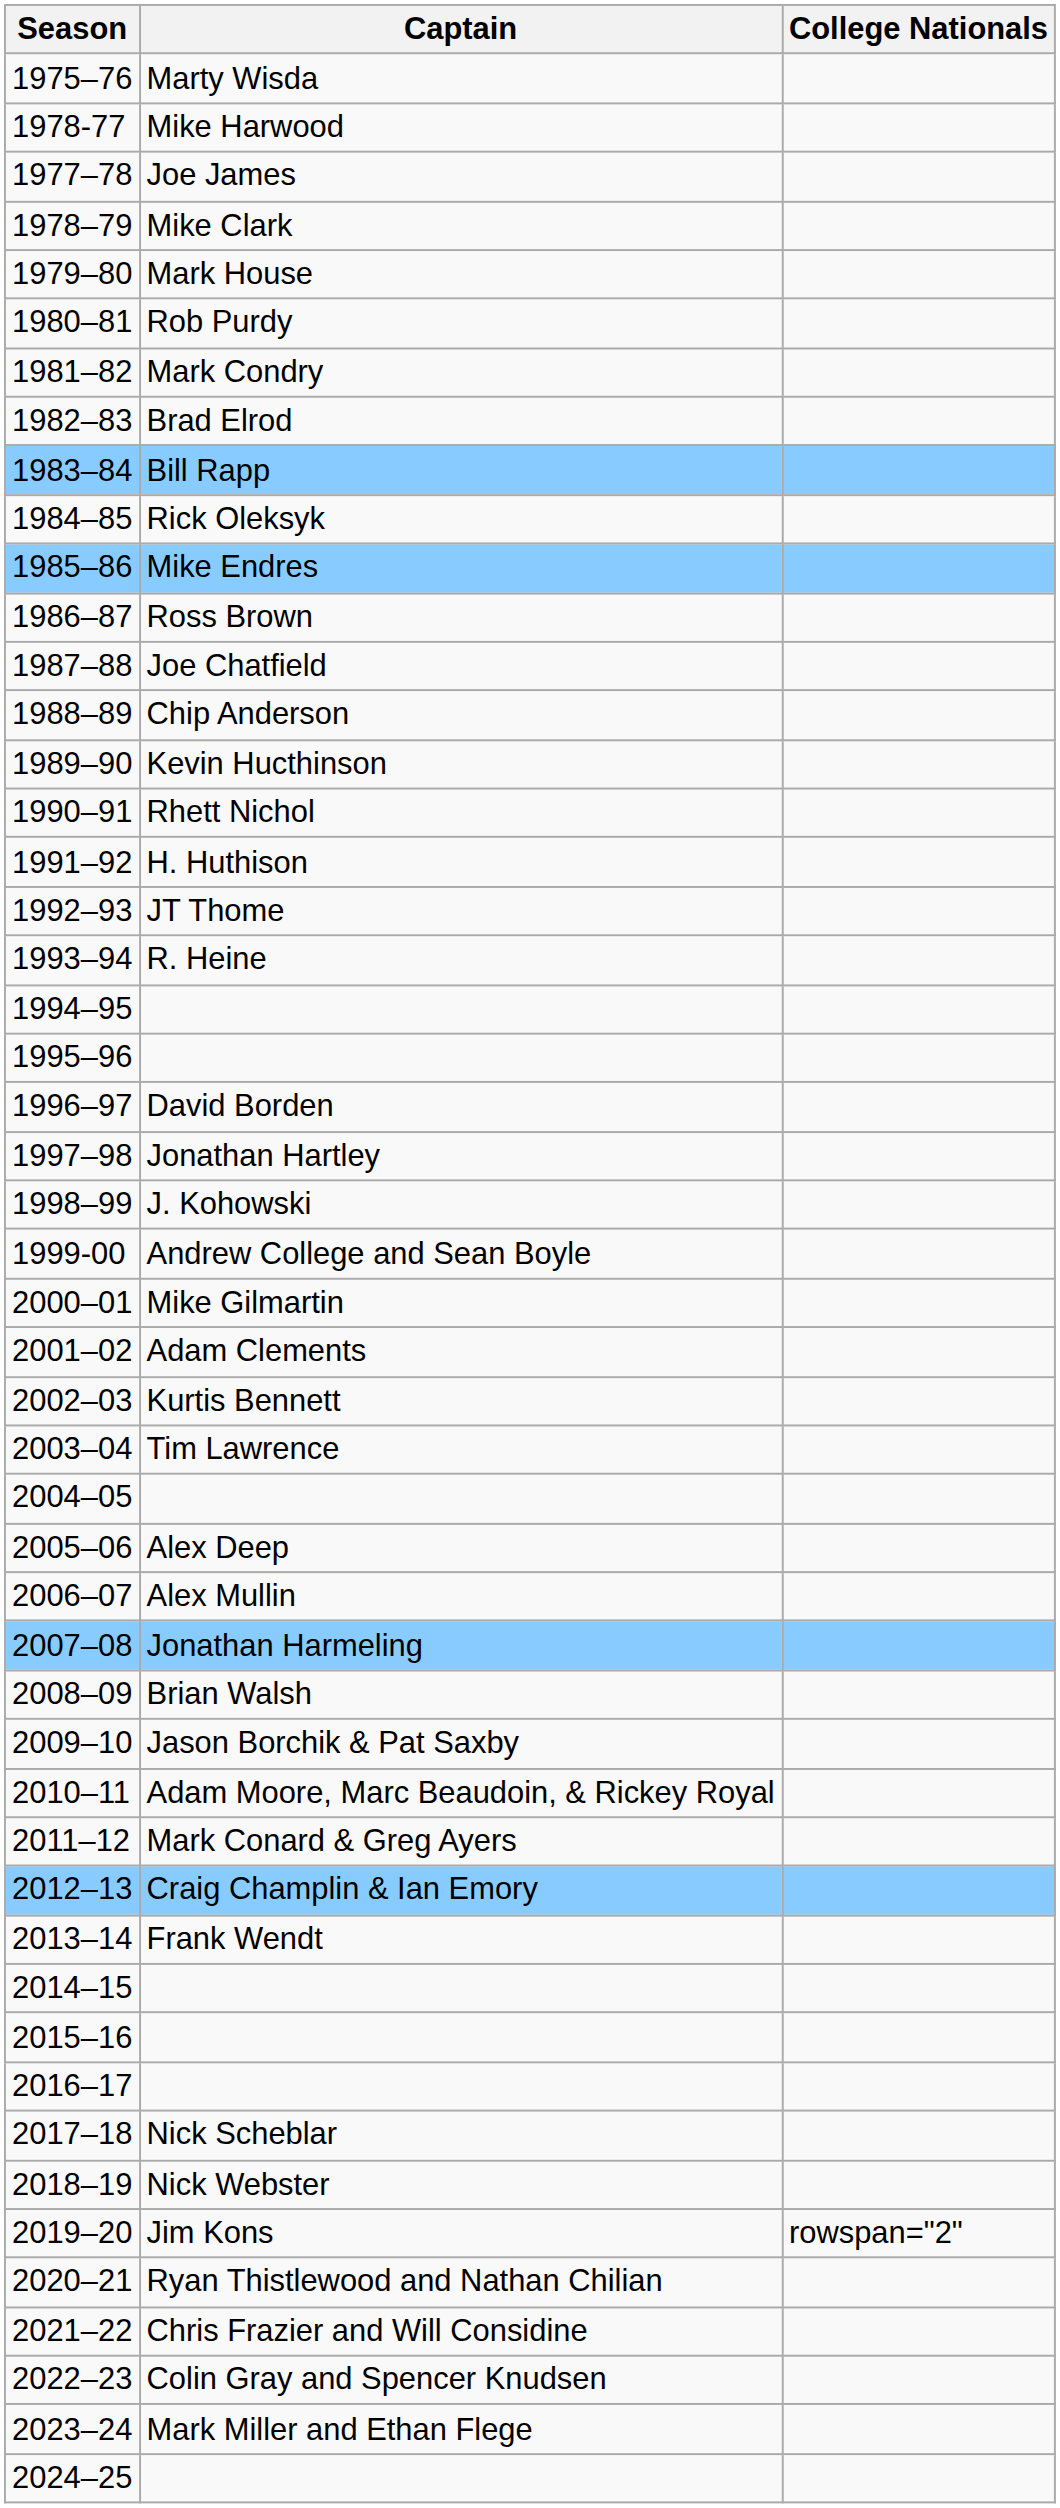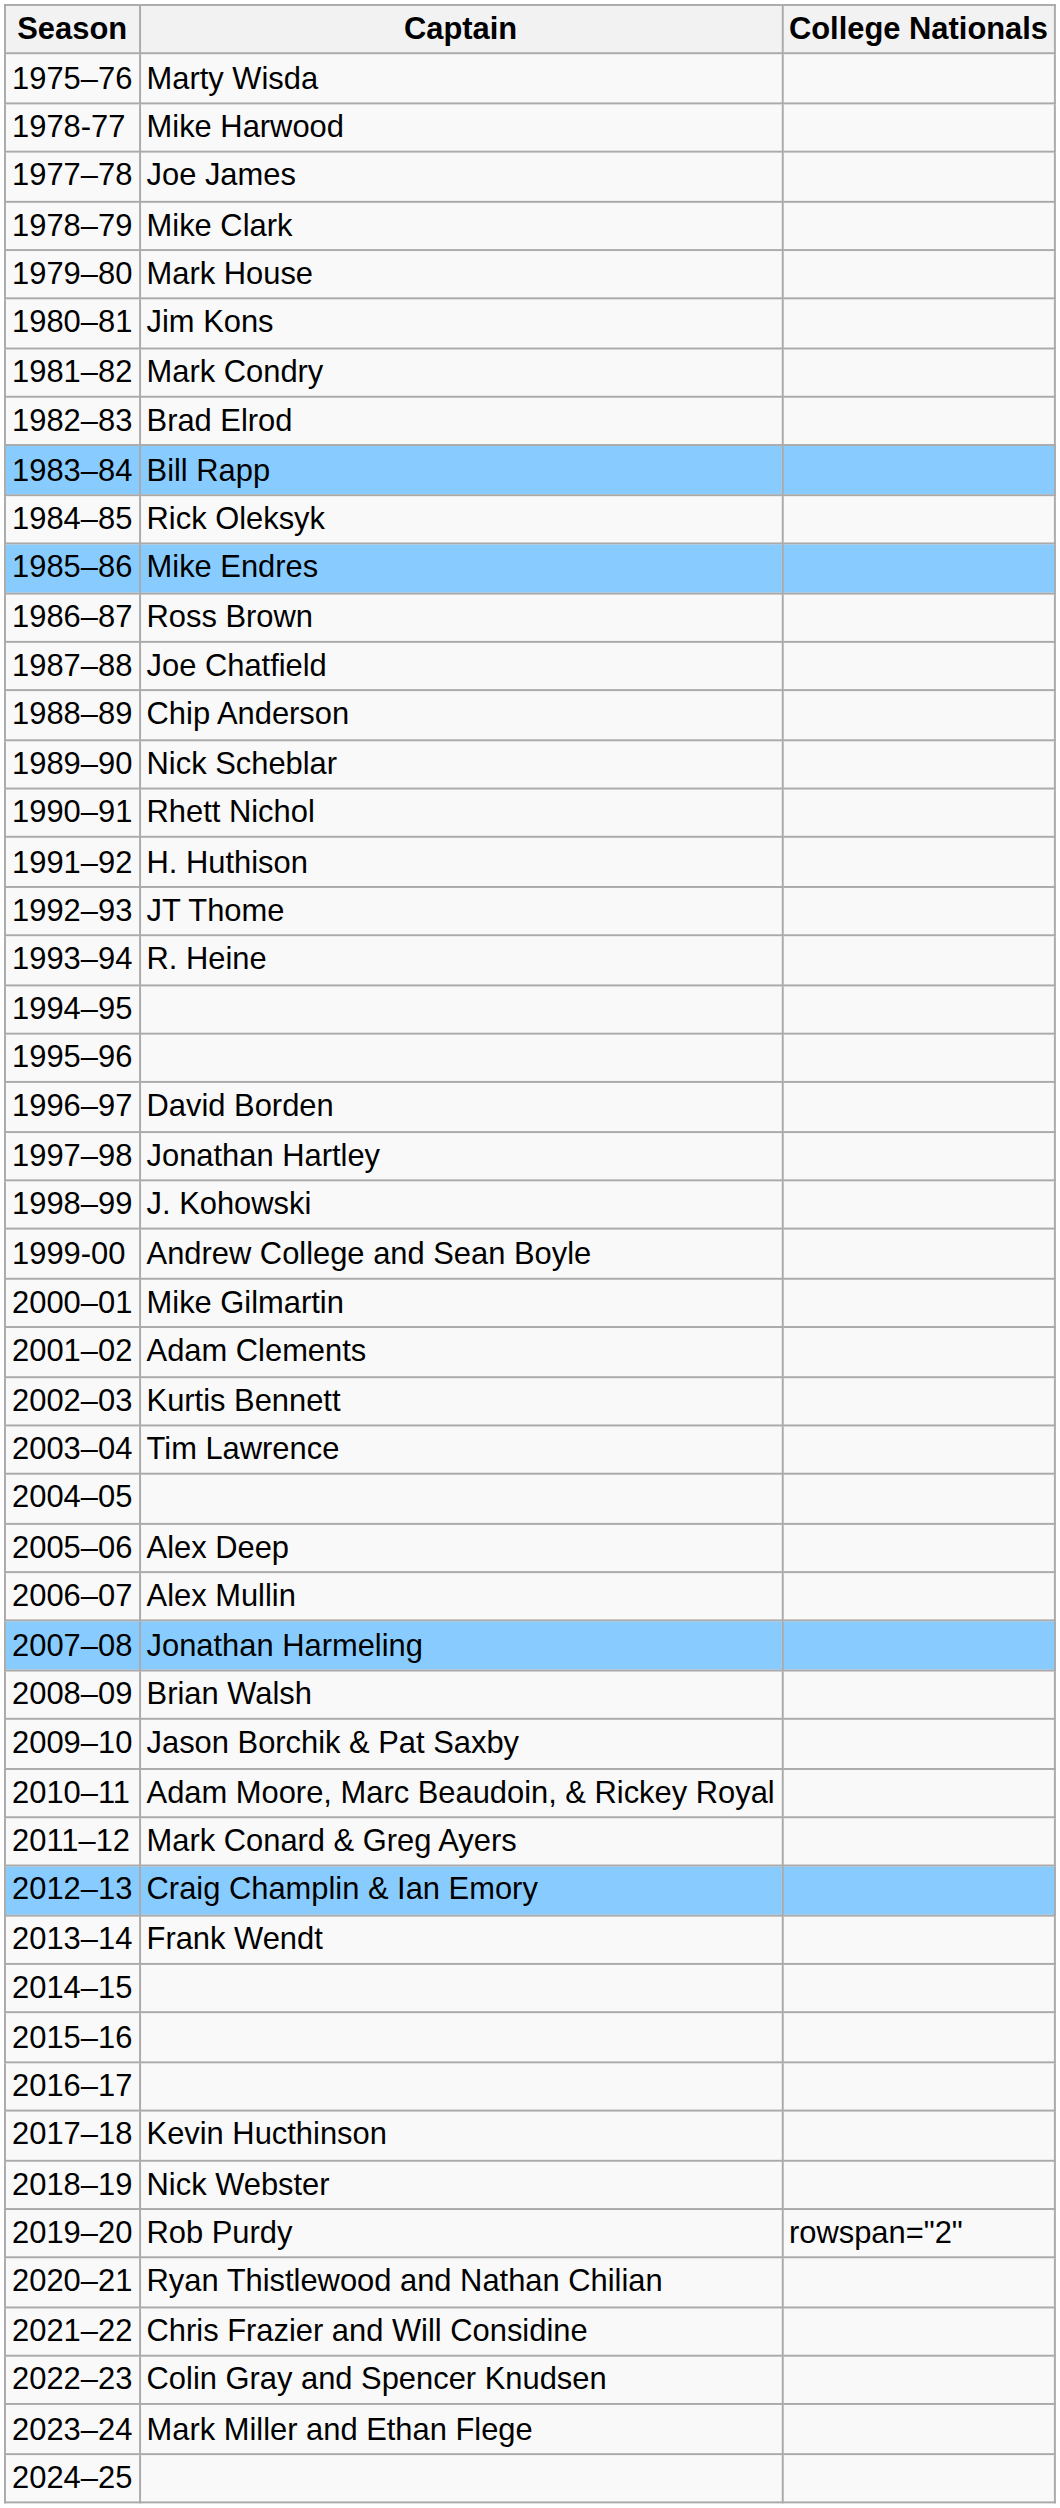(219, 322) Rob Purdy -> (210, 322) Jim Kons
(267, 763) Kevin Hucthinson -> (242, 763) Nick Scheblar
(242, 2134) Nick Scheblar -> (267, 2134) Kevin Hucthinson
(210, 2232) Jim Kons -> (219, 2232) Rob Purdy
